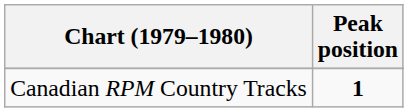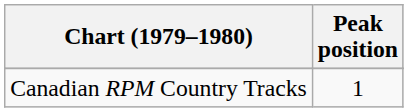(358, 87) bold -> (358, 87) normal
